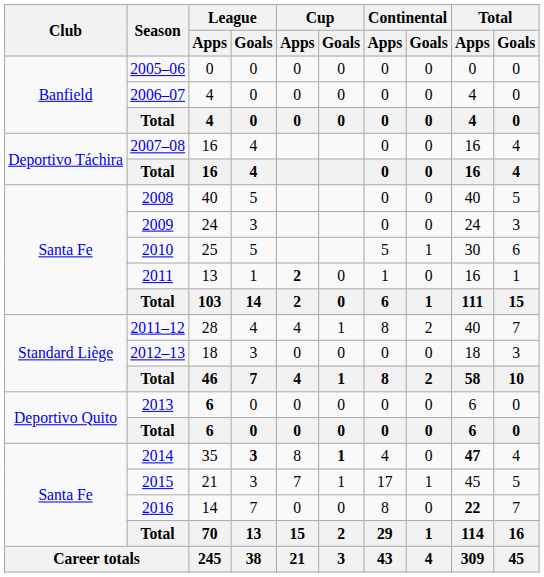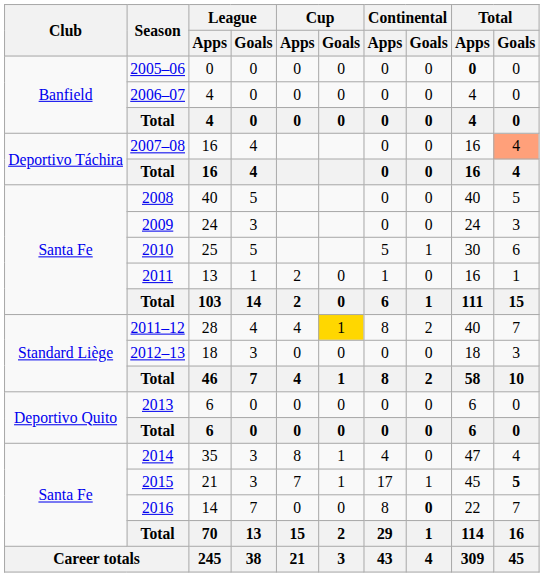(472, 69) normal -> (472, 69) bold
(516, 146) no background -> (516, 146) lightsalmon background
(297, 275) bold -> (297, 275) normal
(341, 327) no background -> (341, 327) gold background
(210, 404) bold -> (210, 404) normal
(253, 456) bold -> (253, 456) normal
(341, 456) bold -> (341, 456) normal
(472, 456) bold -> (472, 456) normal
(516, 482) normal -> (516, 482) bold
(429, 508) normal -> (429, 508) bold
(472, 508) bold -> (472, 508) normal
